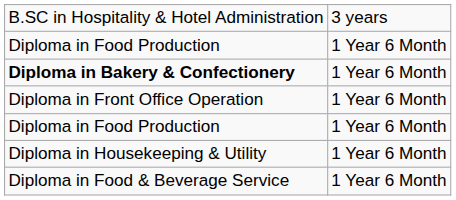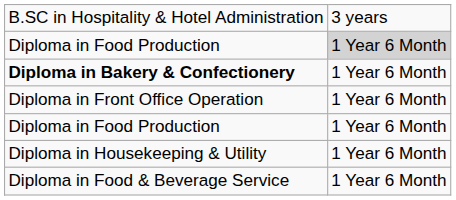(389, 45) no background -> (389, 45) lightgrey background
